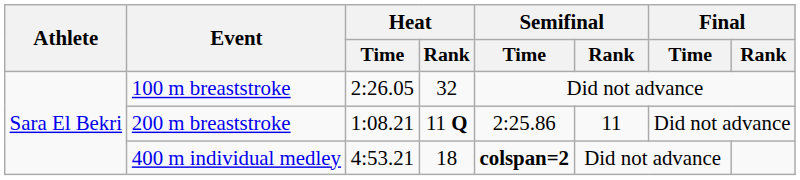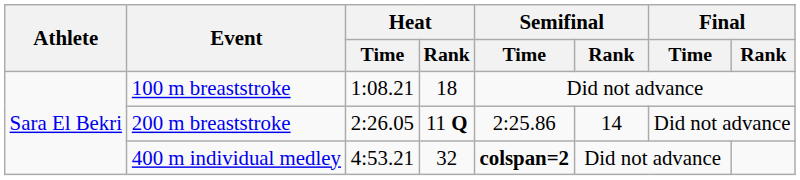(382, 89) 2:26.05 -> (382, 89) 1:08.21
(447, 89) 32 -> (447, 89) 18
(382, 123) 1:08.21 -> (382, 123) 2:26.05
(611, 123) 11 -> (611, 123) 14
(447, 158) 18 -> (447, 158) 32
